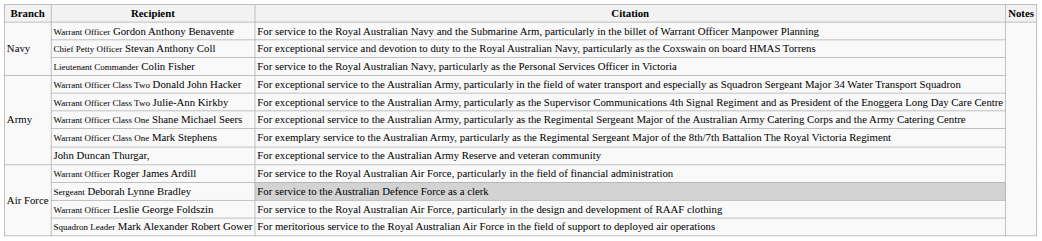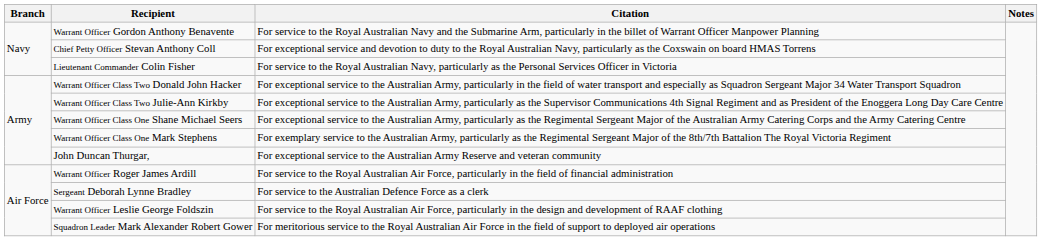(373, 191) lightgrey background -> (373, 191) no background
